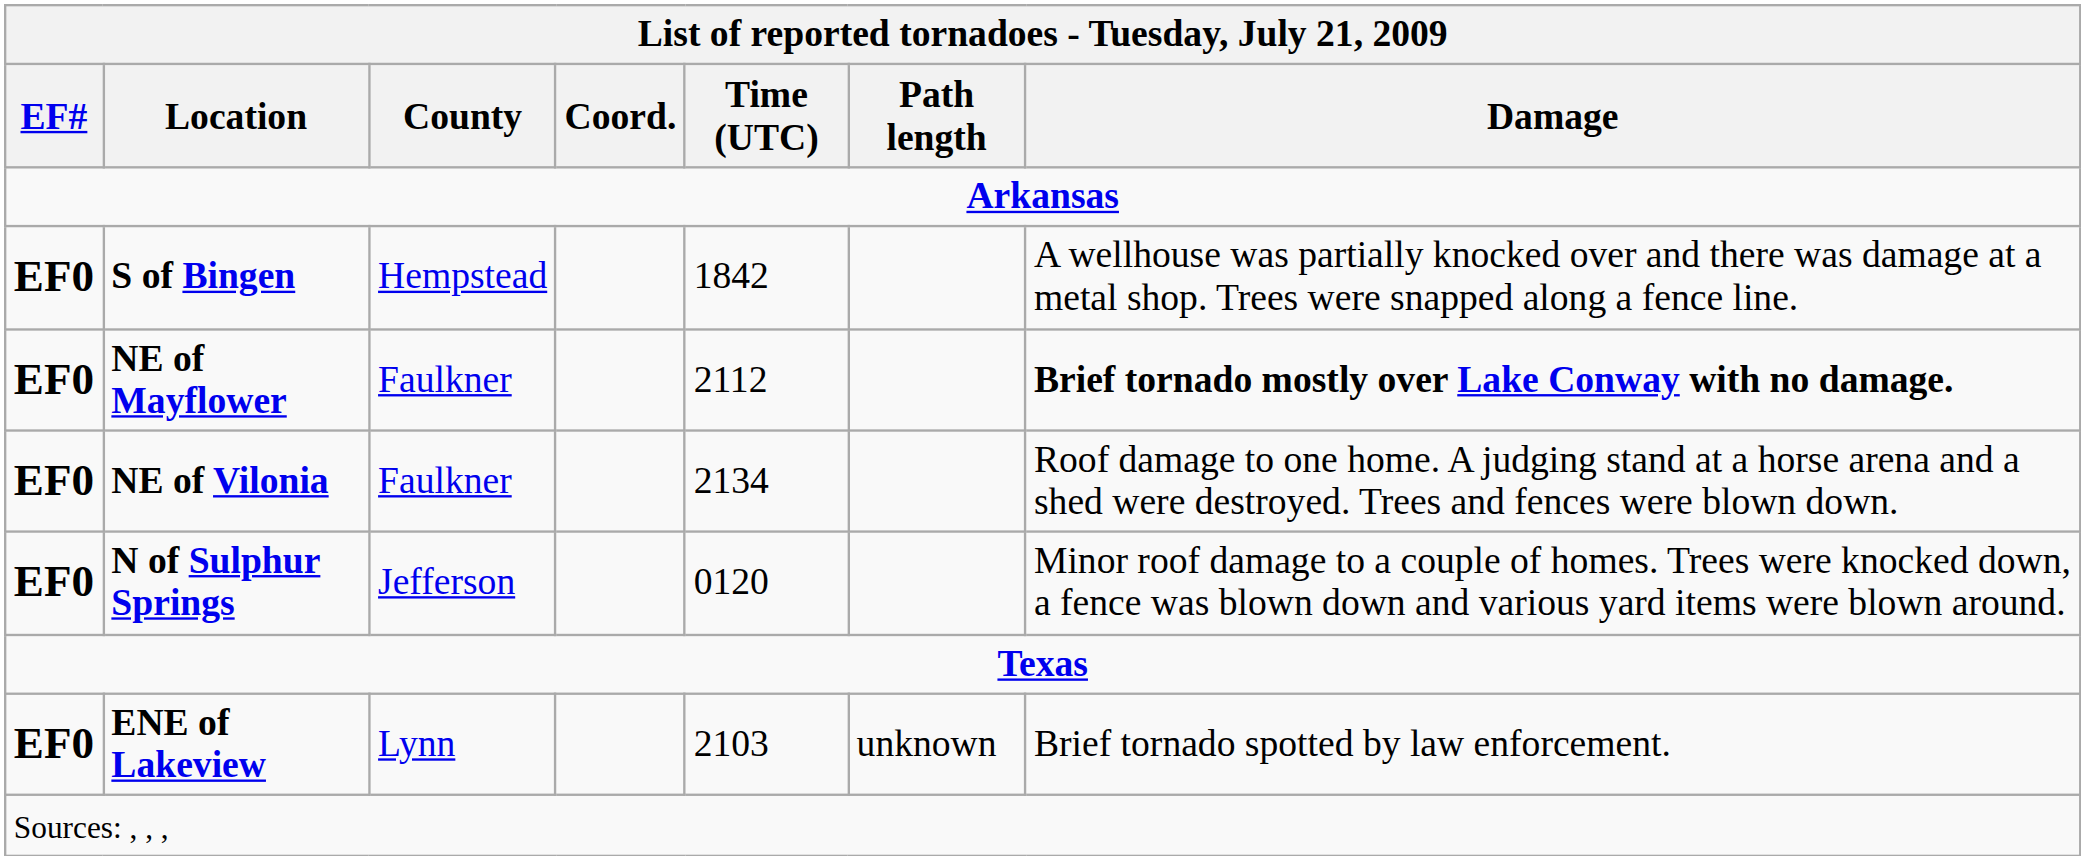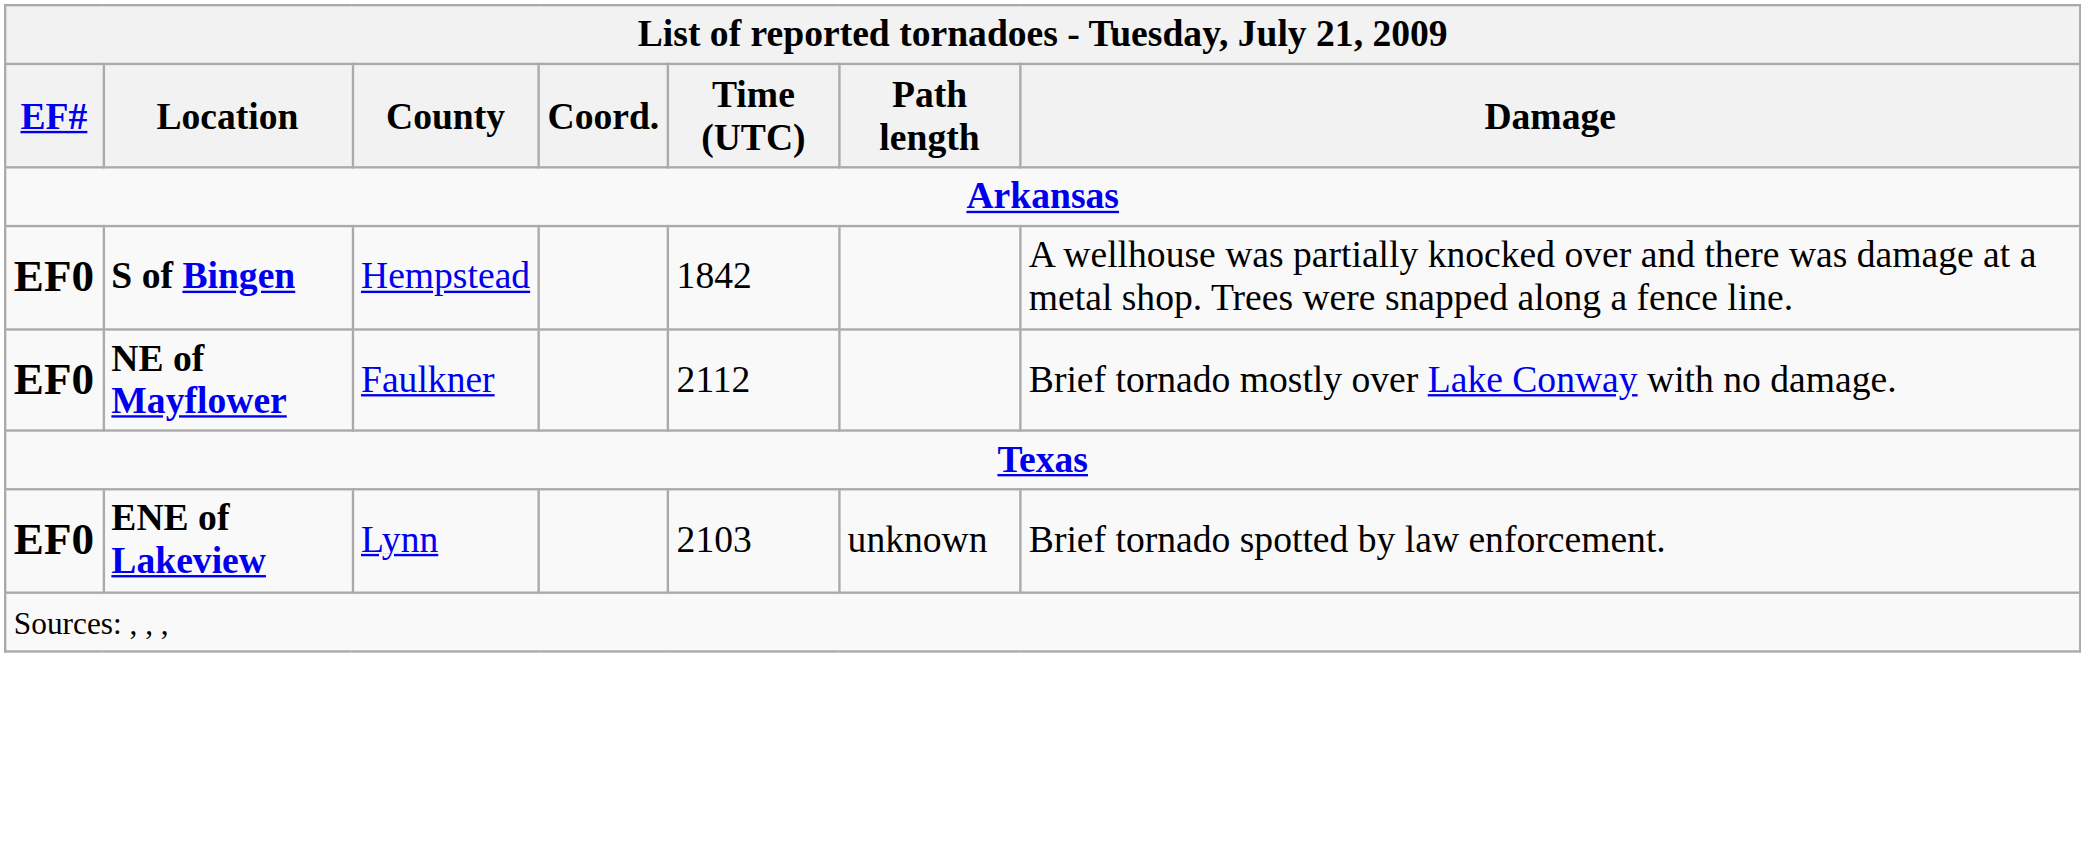(1494, 378) bold -> (1463, 378) normal
- row: (220, 480)
- row: (216, 582)
